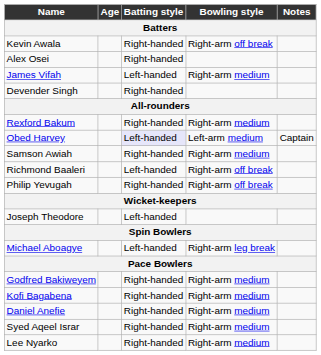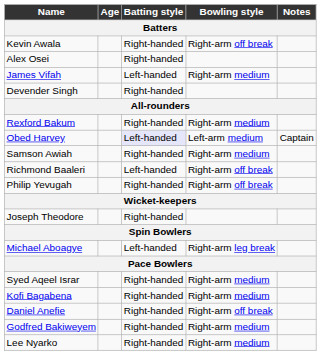(150, 216) Left-handed -> (154, 216) Right-handed
rows swapped: (51, 279) <-> (43, 327)
(229, 311) Right-arm medium -> (230, 311) Right-arm off break
